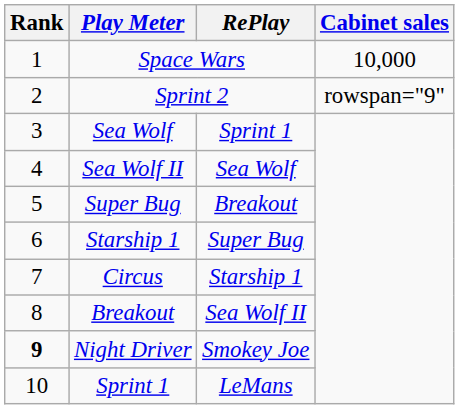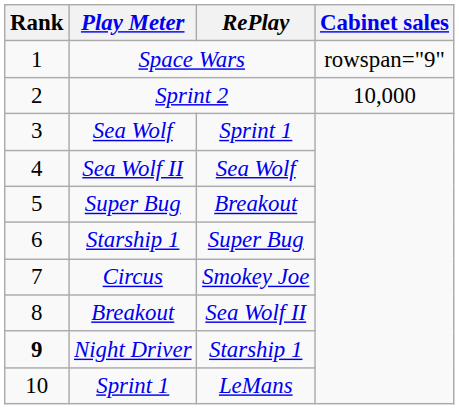(384, 58) 10,000 -> (384, 58) rowspan="9"
(384, 95) rowspan="9" -> (384, 95) 10,000
(256, 276) Starship 1 -> (256, 276) Smokey Joe
(256, 349) Smokey Joe -> (256, 349) Starship 1
